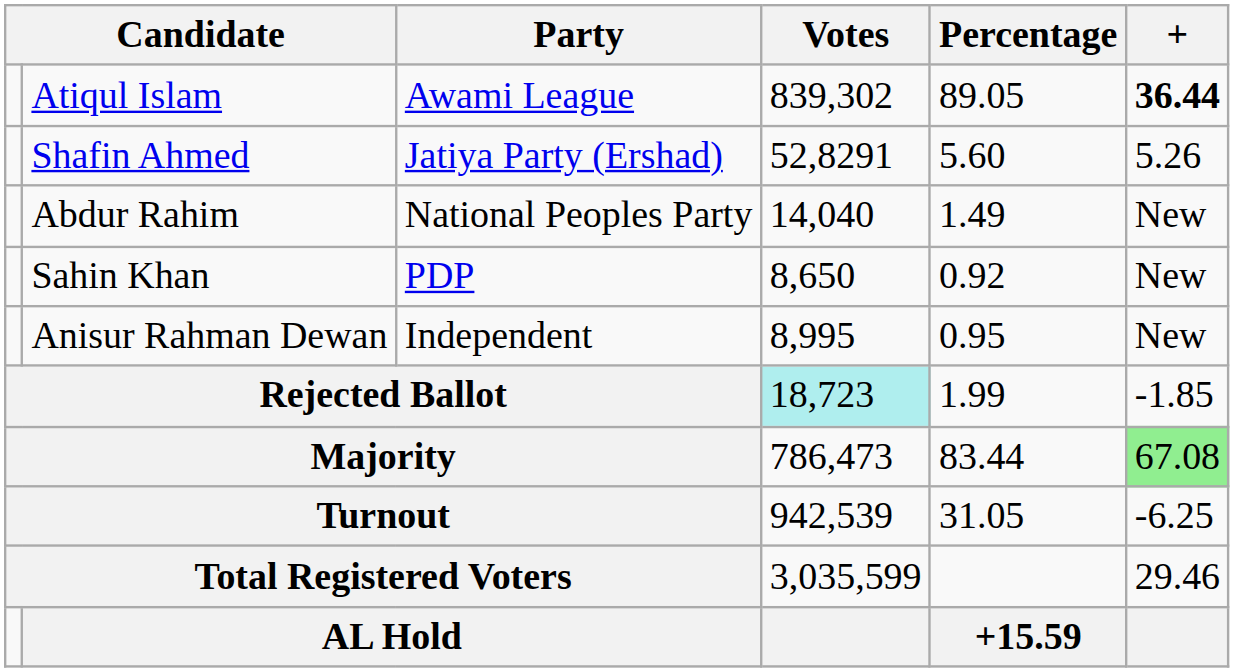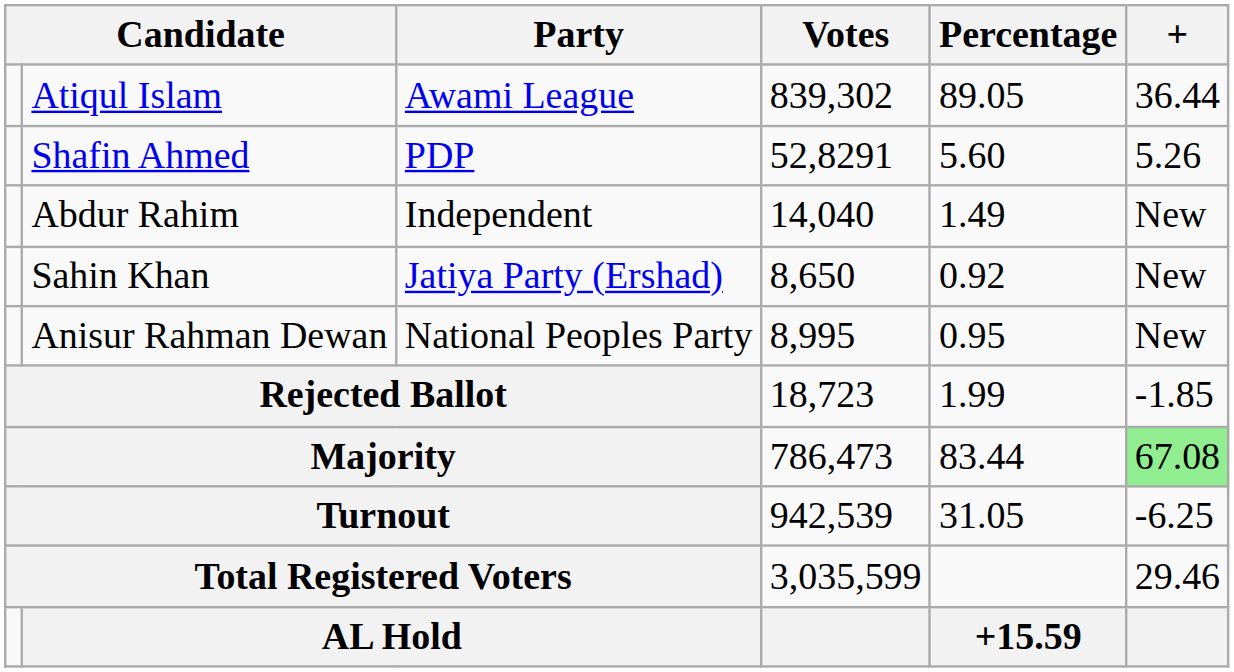(1177, 94) bold -> (1177, 94) normal
(564, 154) Jatiya Party (Ershad) -> (440, 154) PDP
(579, 214) National Peoples Party -> (499, 214) Independent
(440, 275) PDP -> (564, 275) Jatiya Party (Ershad)
(499, 335) Independent -> (579, 335) National Peoples Party
(822, 395) paleturquoise background -> (822, 395) no background
